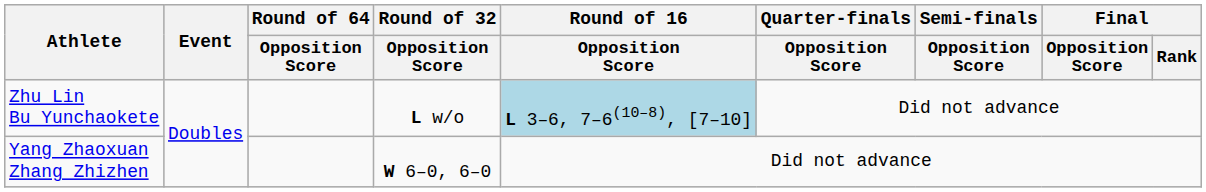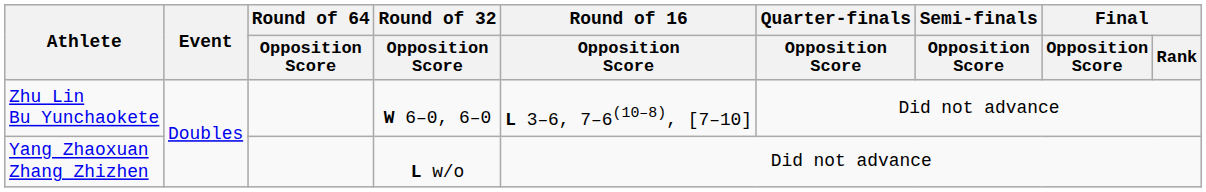(438, 118) L w/o -> (438, 118) W 6–0, 6–0
(629, 118) lightblue background -> (629, 118) no background
(438, 172) W 6–0, 6–0 -> (438, 172) L w/o
